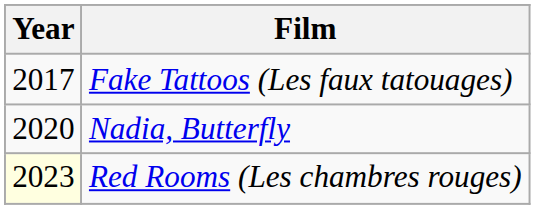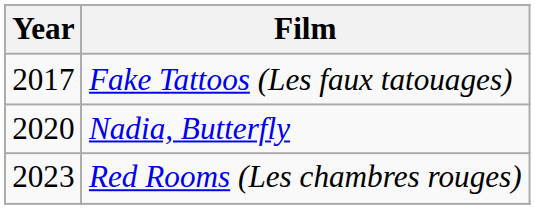(43, 177) lightyellow background -> (43, 177) no background
